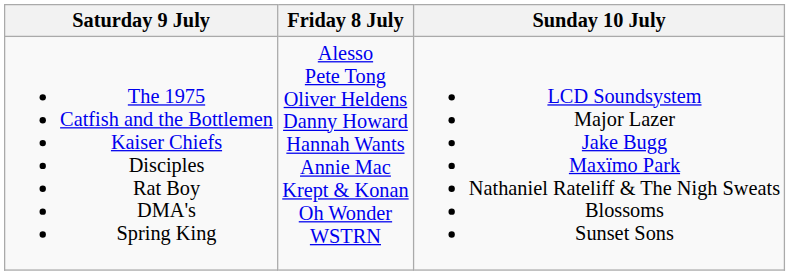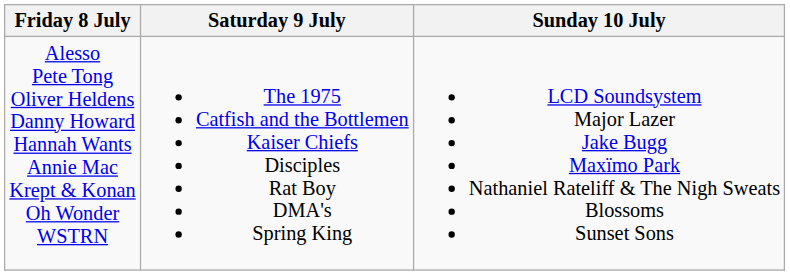columns swapped: (345, 20) <-> (141, 20)
